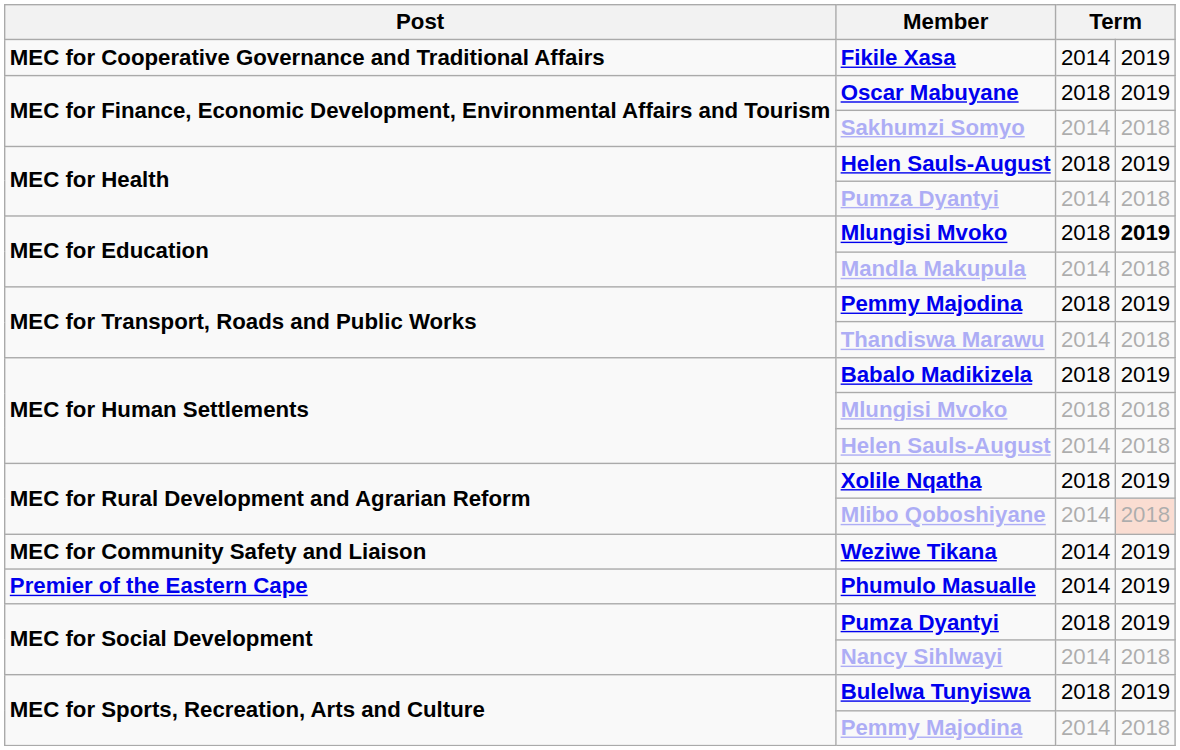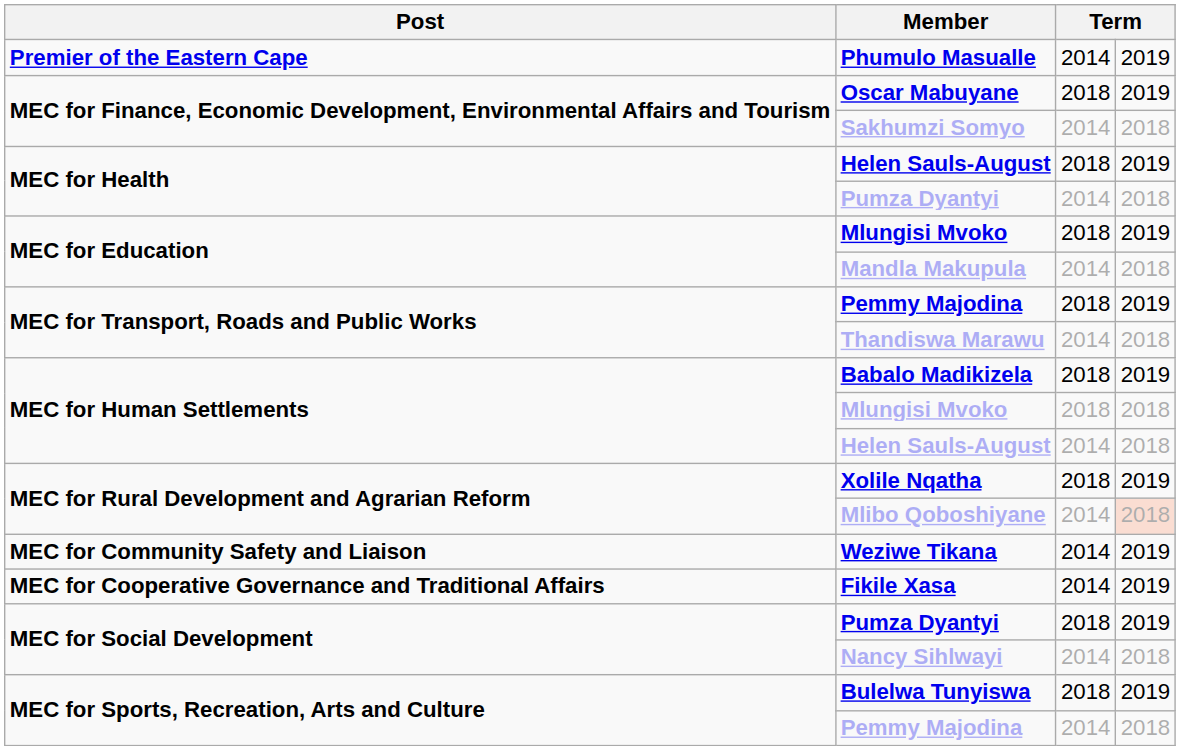rows swapped: (159, 586) <-> (307, 57)
(1145, 233) bold -> (1145, 233) normal
